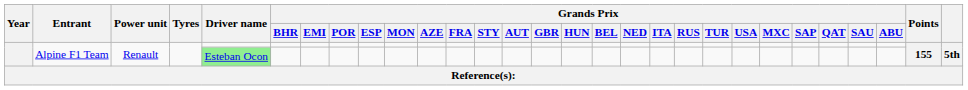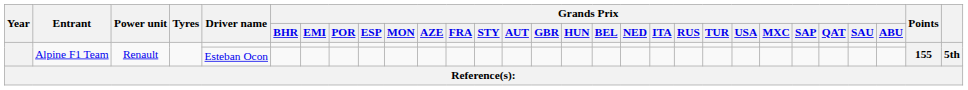(236, 57) lightgreen background -> (236, 57) no background
